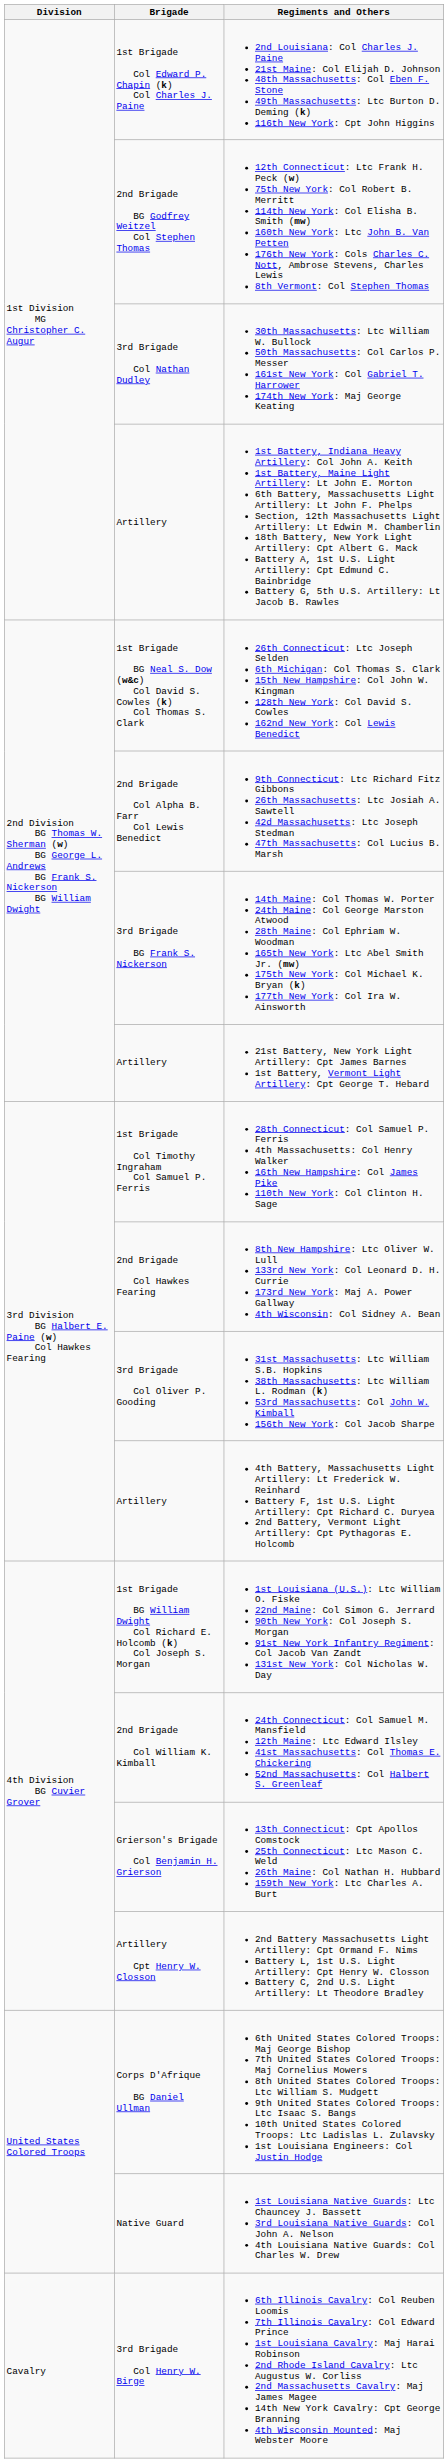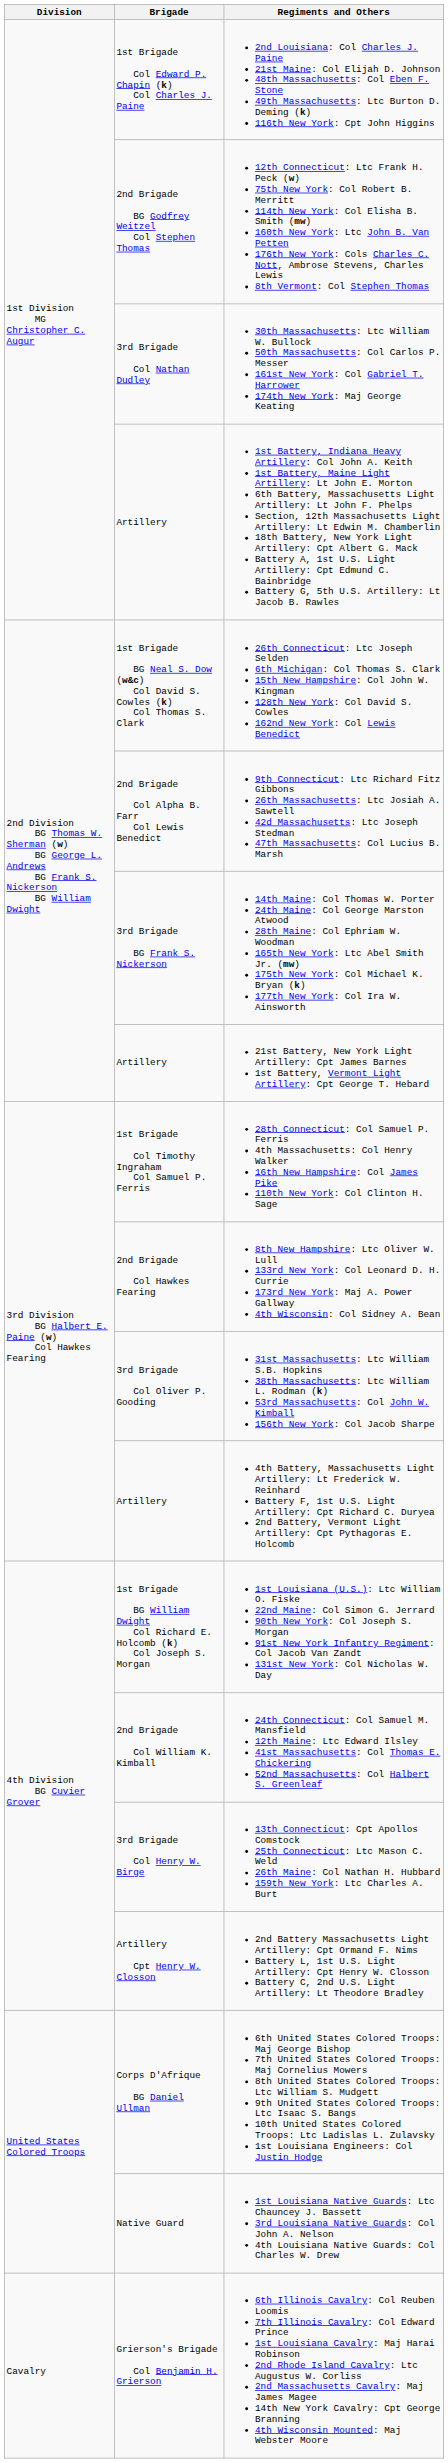(167, 1857) Grierson's Brigade Col Benjamin H. Grierson -> (159, 1857) 3rd Brigade Col Henry W. Birge
(159, 2365) 3rd Brigade Col Henry W. Birge -> (167, 2365) Grierson's Brigade Col Benjamin H. Grierson
